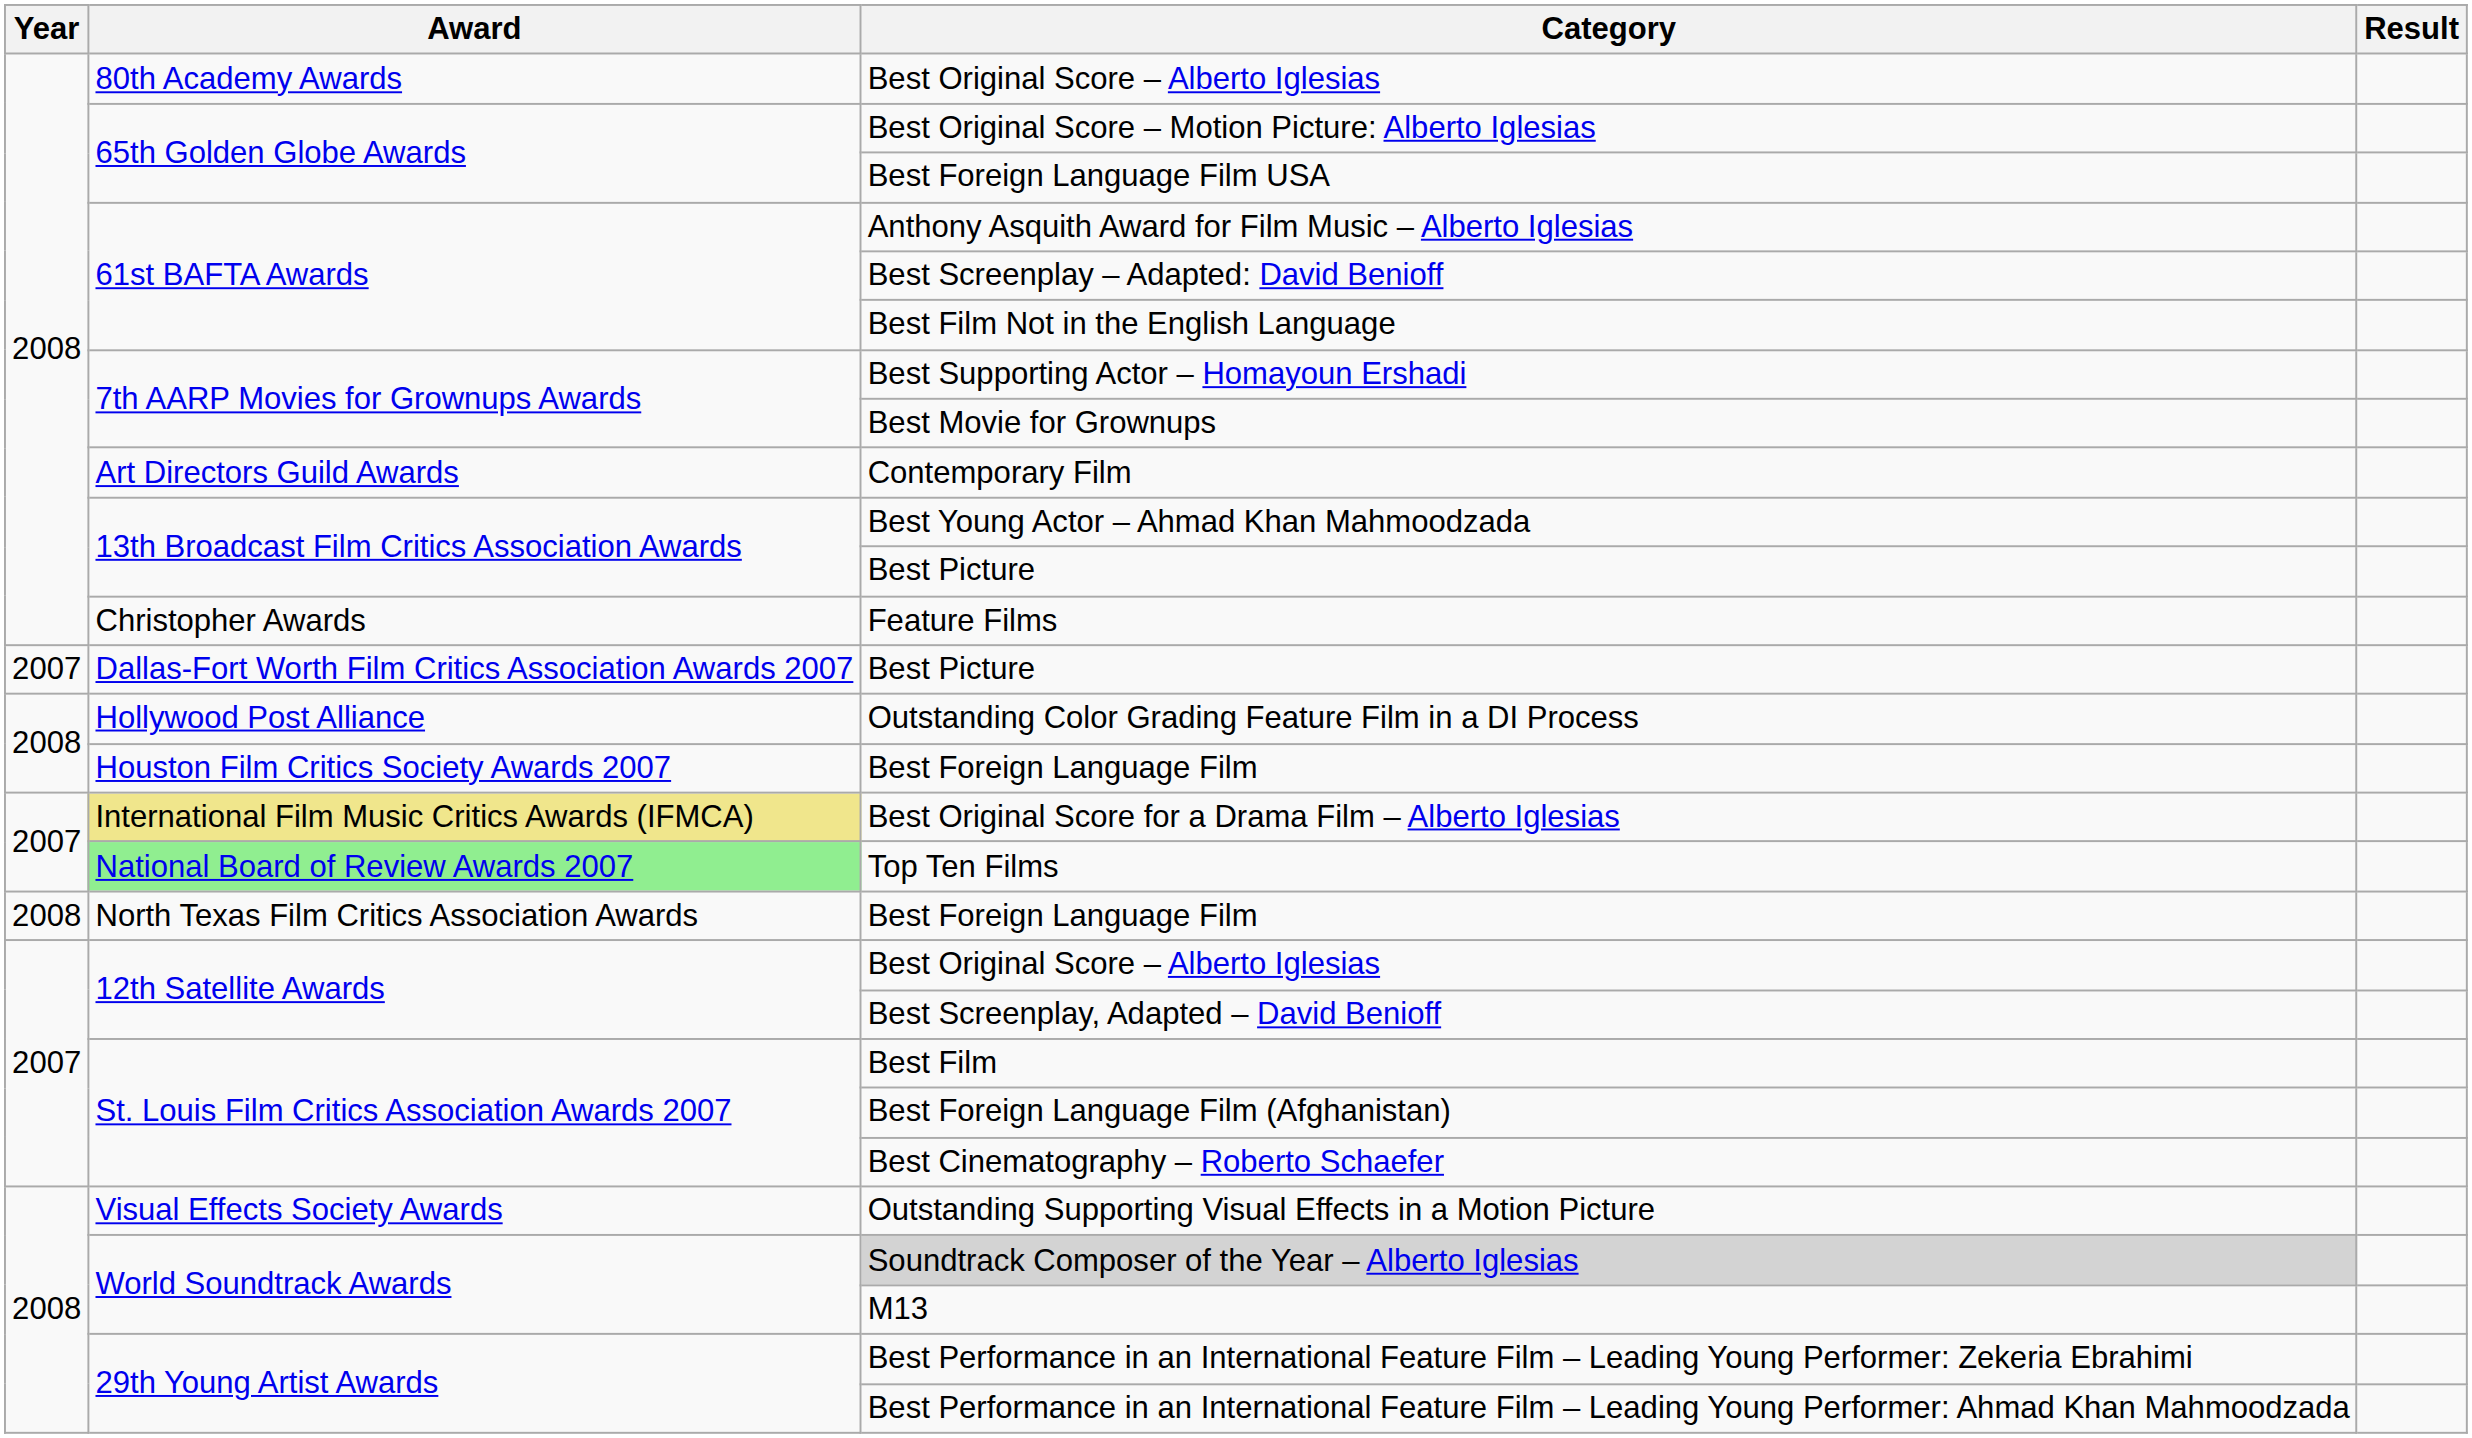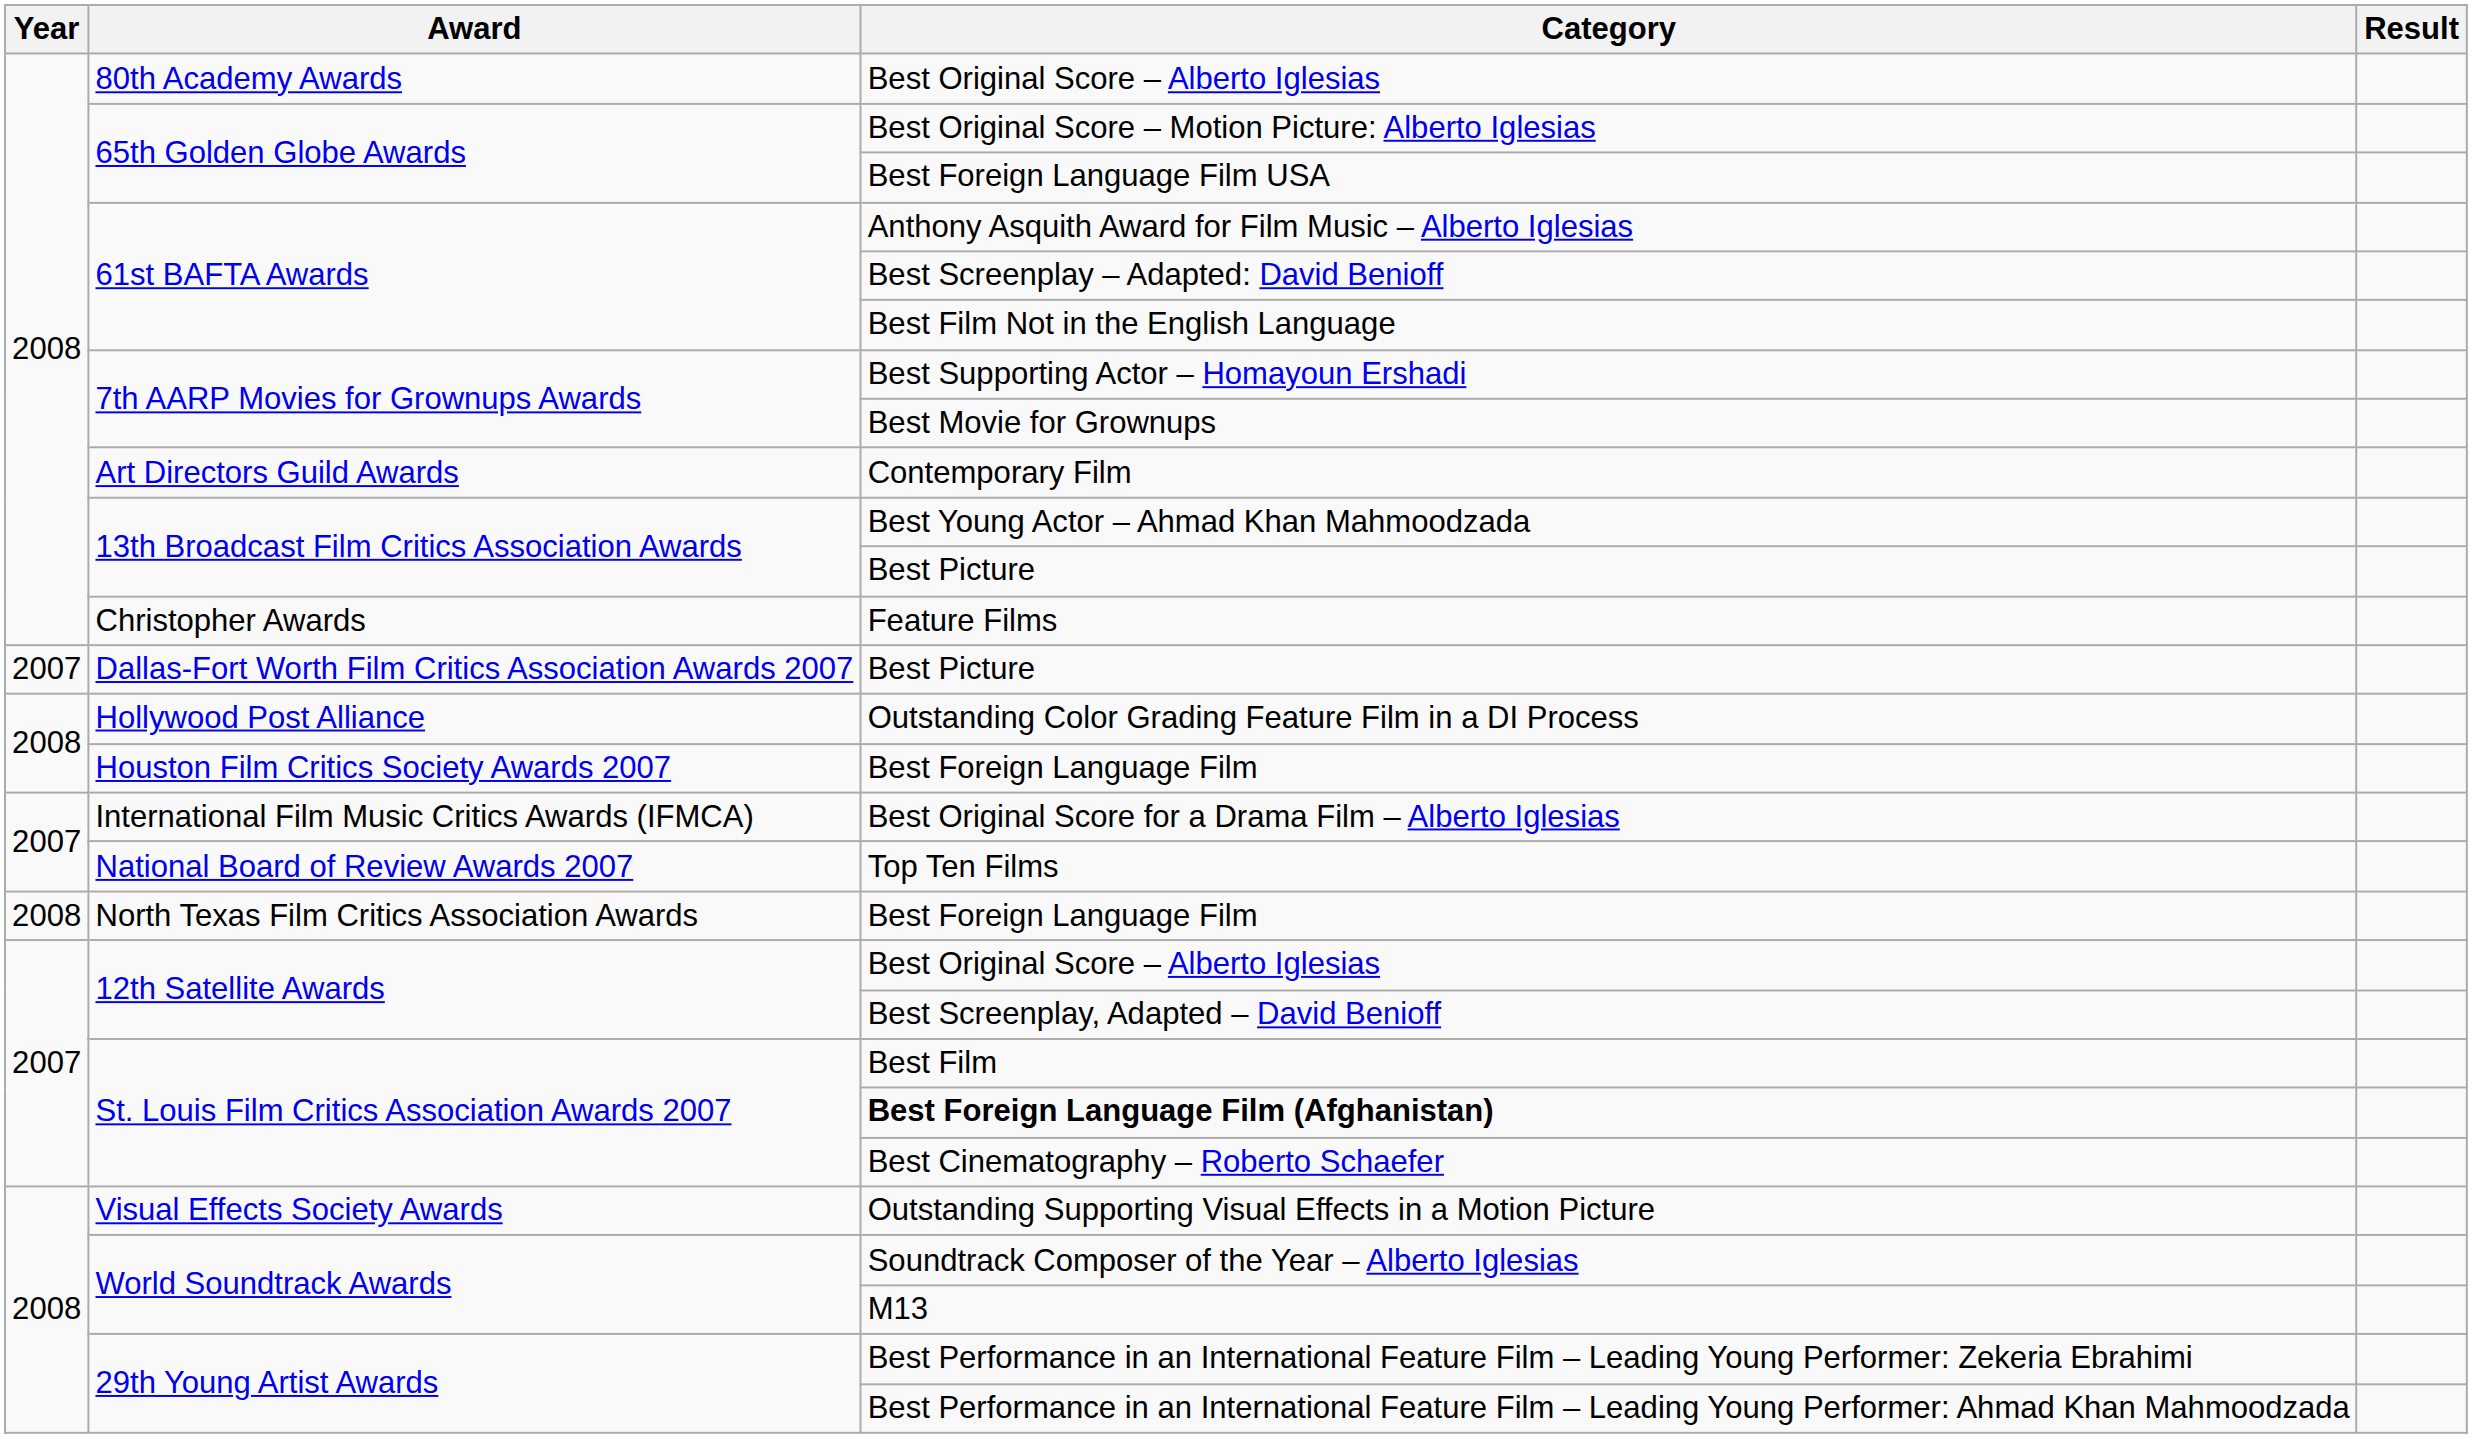(425, 816) khaki background -> (425, 816) no background
(364, 865) lightgreen background -> (364, 865) no background
(1159, 1112) normal -> (1181, 1112) bold
(1223, 1259) lightgrey background -> (1223, 1259) no background
